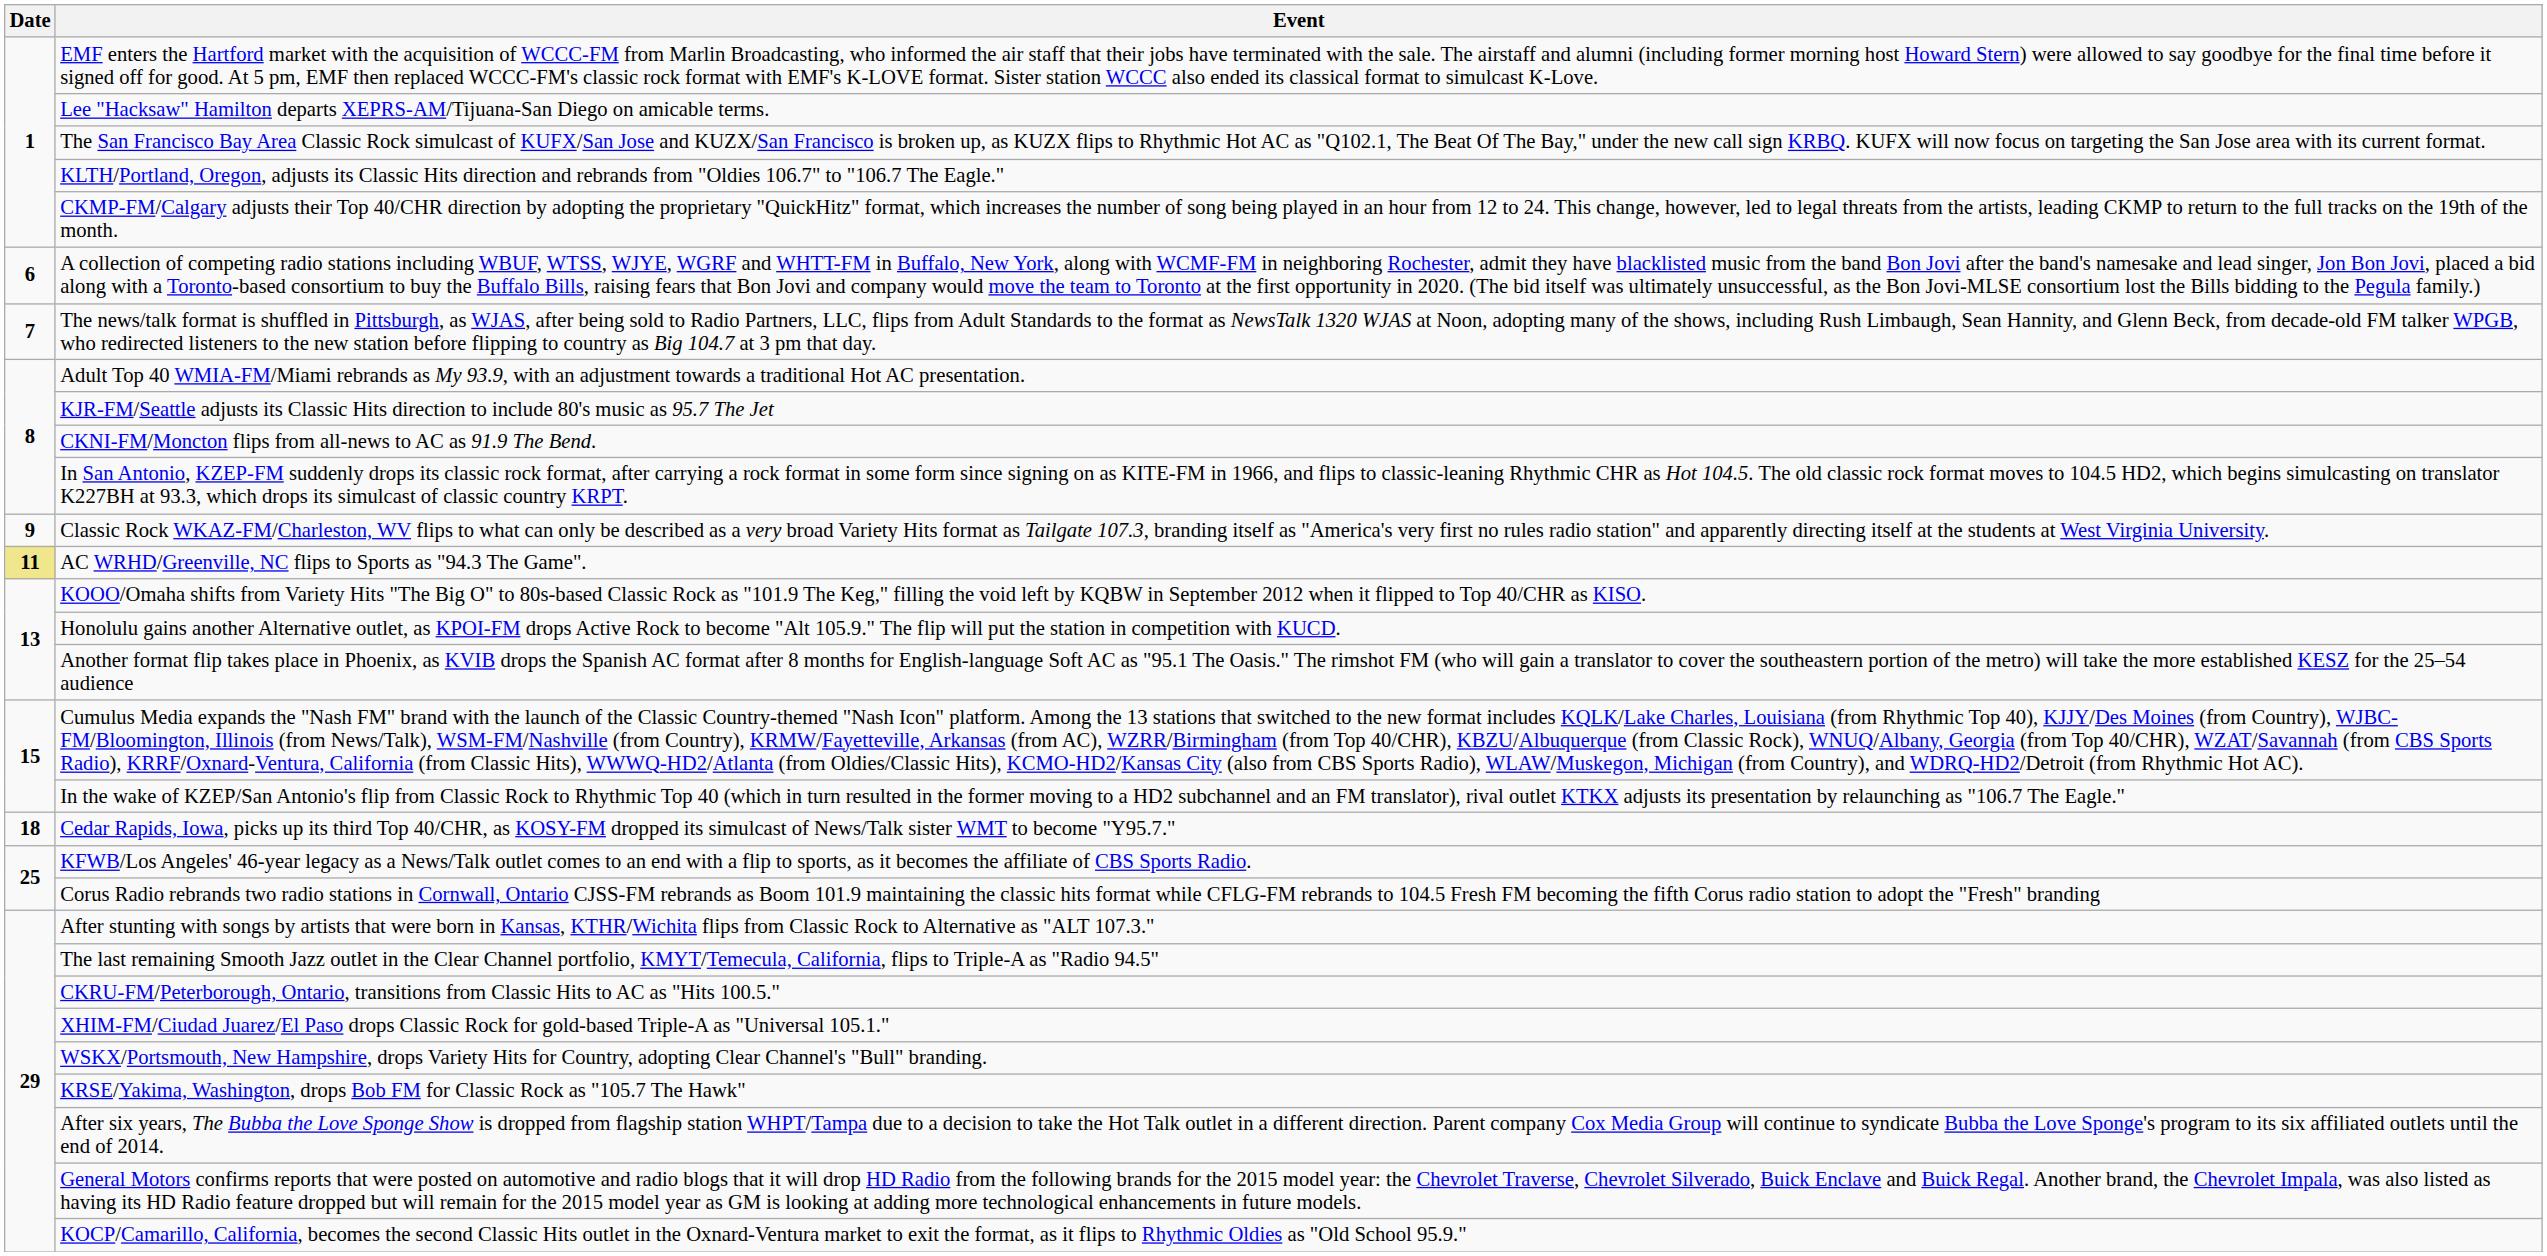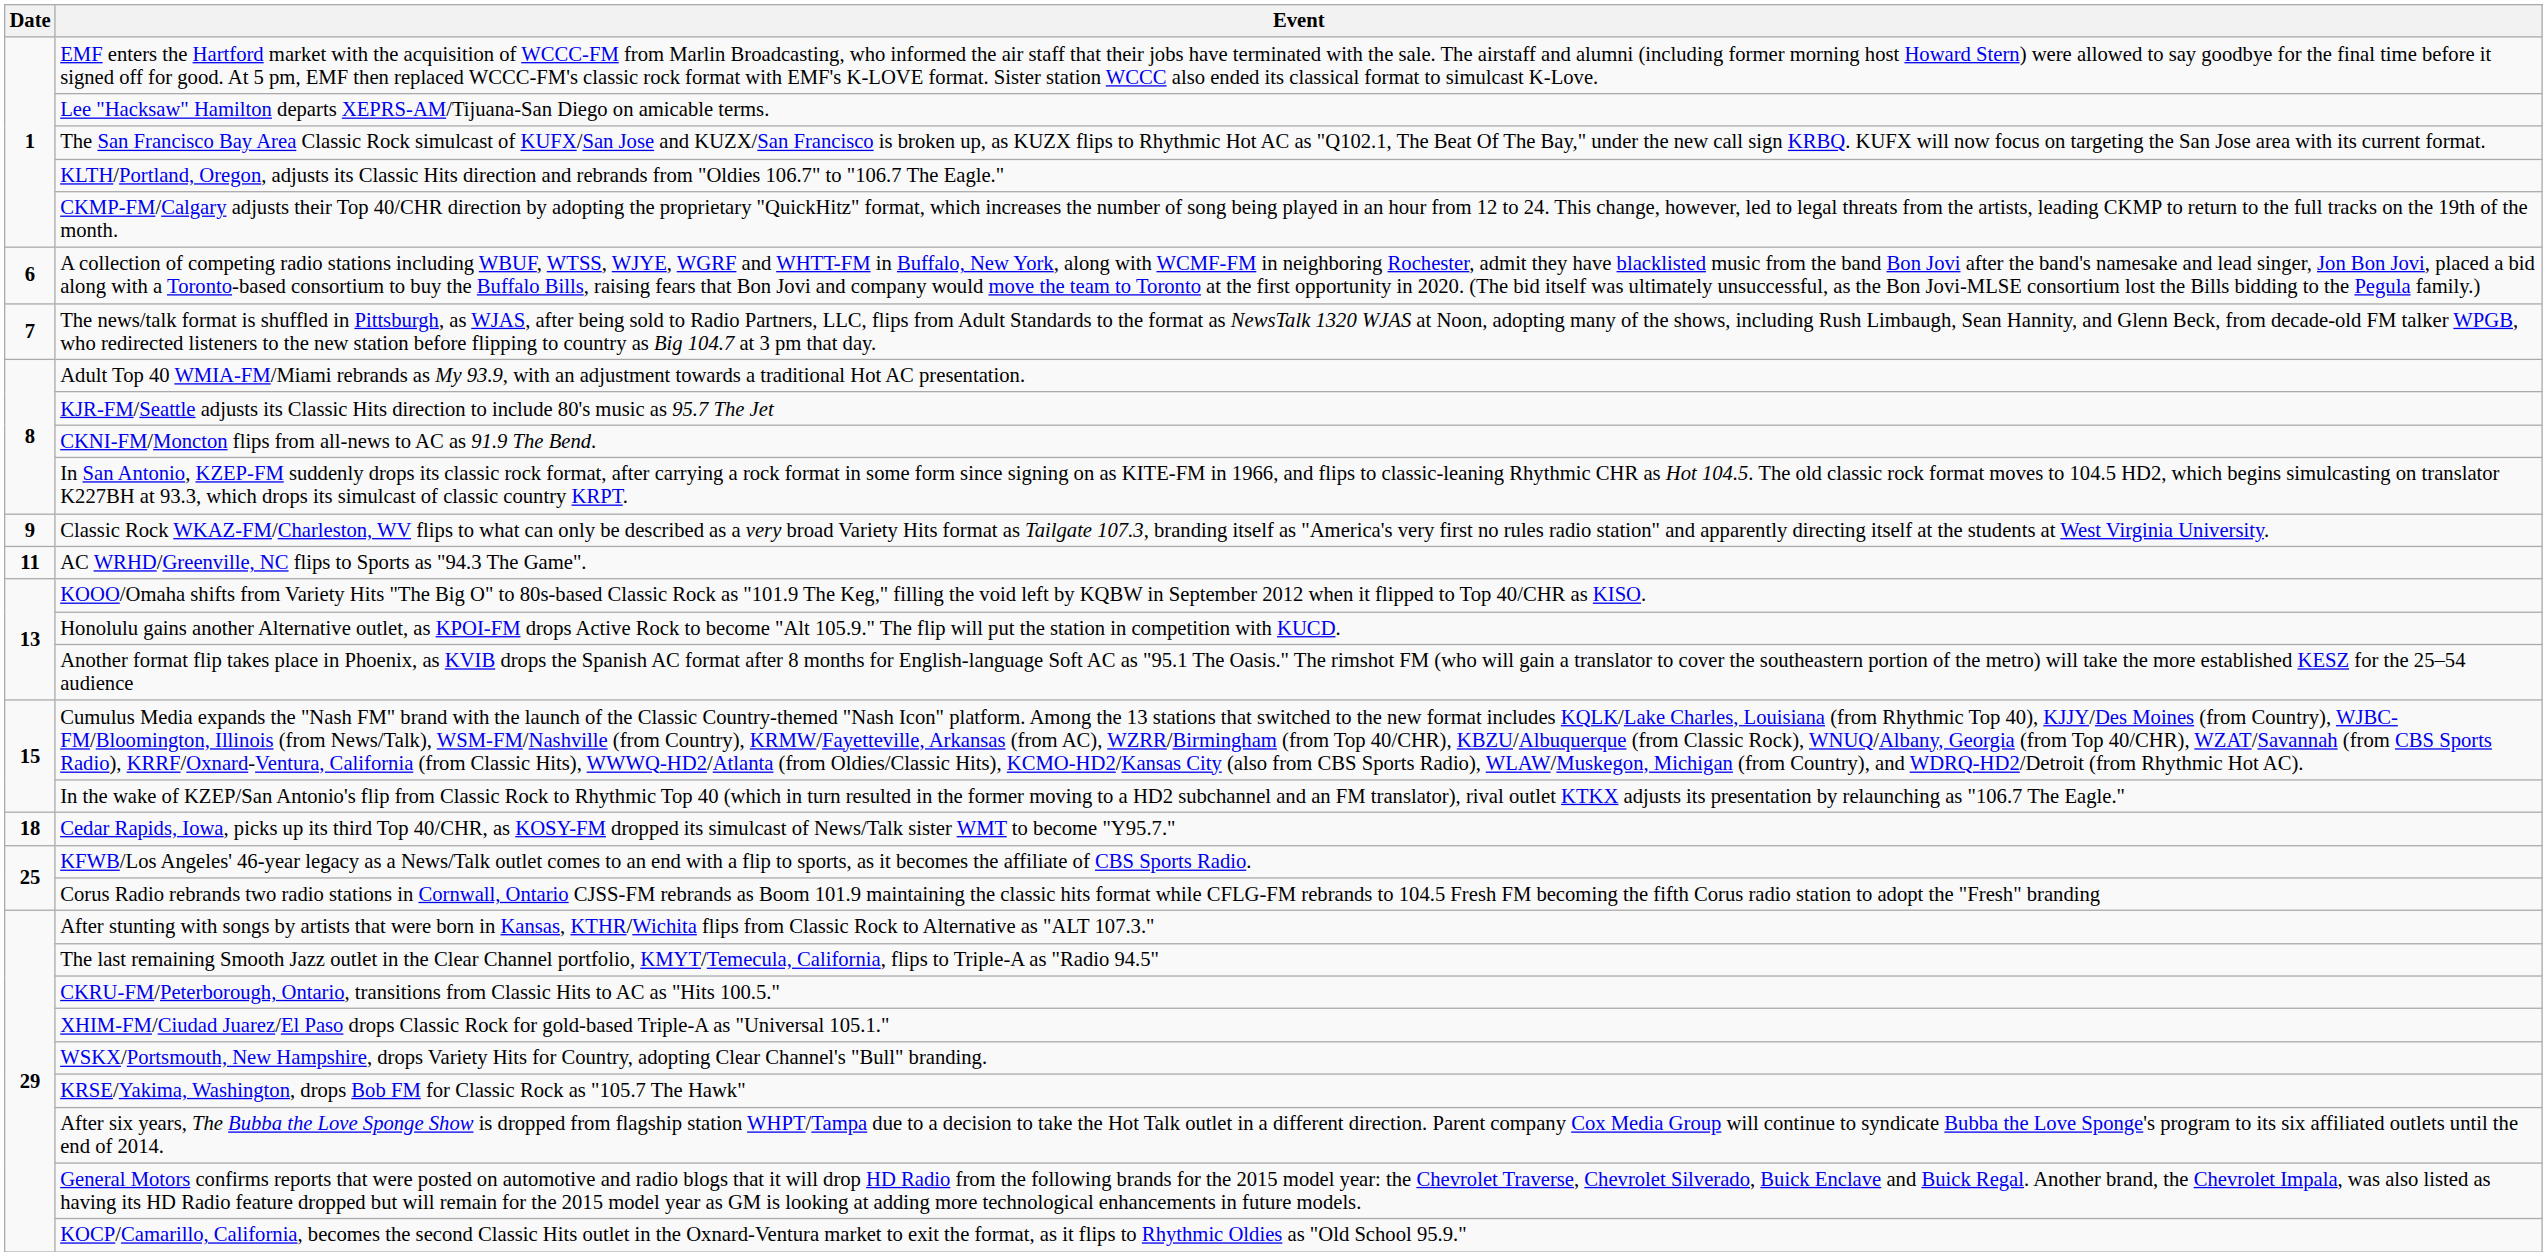(30, 562) khaki background -> (30, 562) no background
